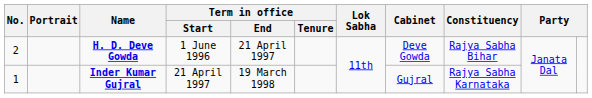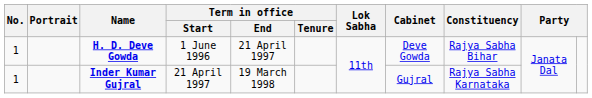(16, 51) 2 -> (16, 51) 1
